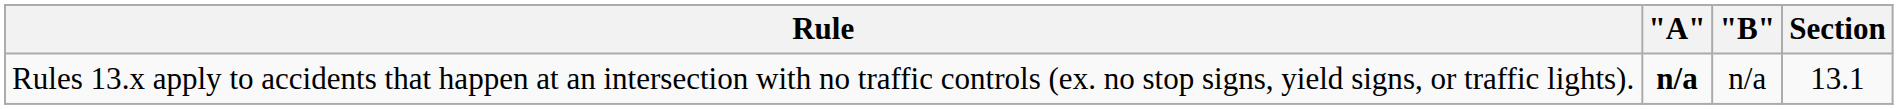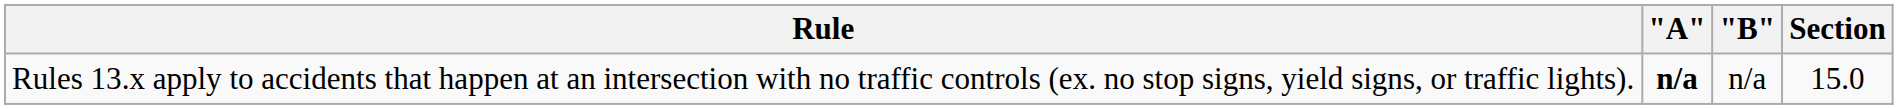(1837, 78) 13.1 -> (1837, 78) 15.0
